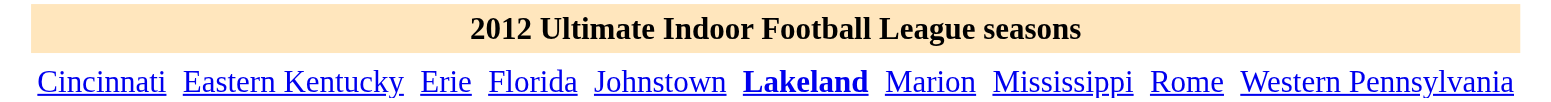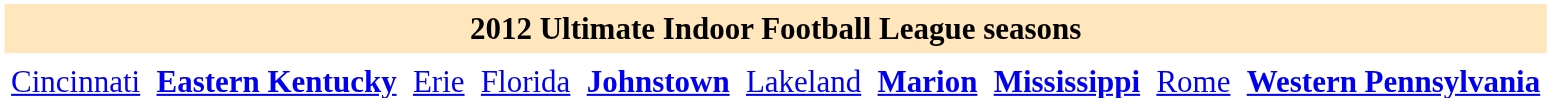(293, 81) normal -> (277, 81) bold
(660, 81) normal -> (658, 81) bold
(806, 81) bold -> (804, 81) normal
(930, 81) normal -> (927, 81) bold
(1063, 81) normal -> (1067, 81) bold
(1377, 81) normal -> (1393, 81) bold
